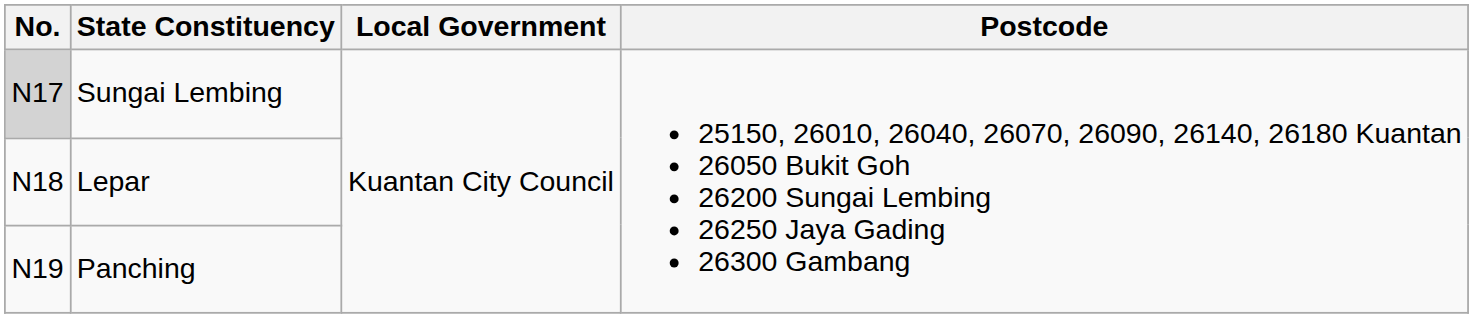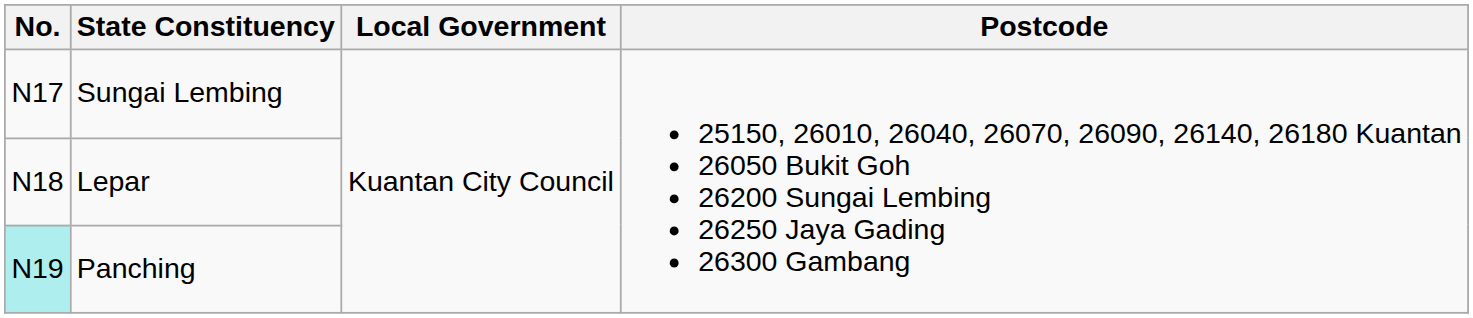(38, 93) lightgrey background -> (38, 93) no background
(38, 268) no background -> (38, 268) paleturquoise background
